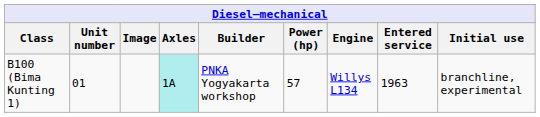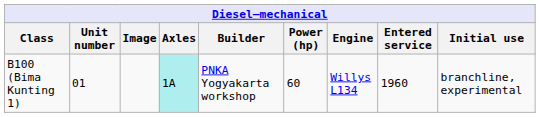(293, 83) 57 -> (293, 83) 60
(394, 83) 1963 -> (394, 83) 1960
